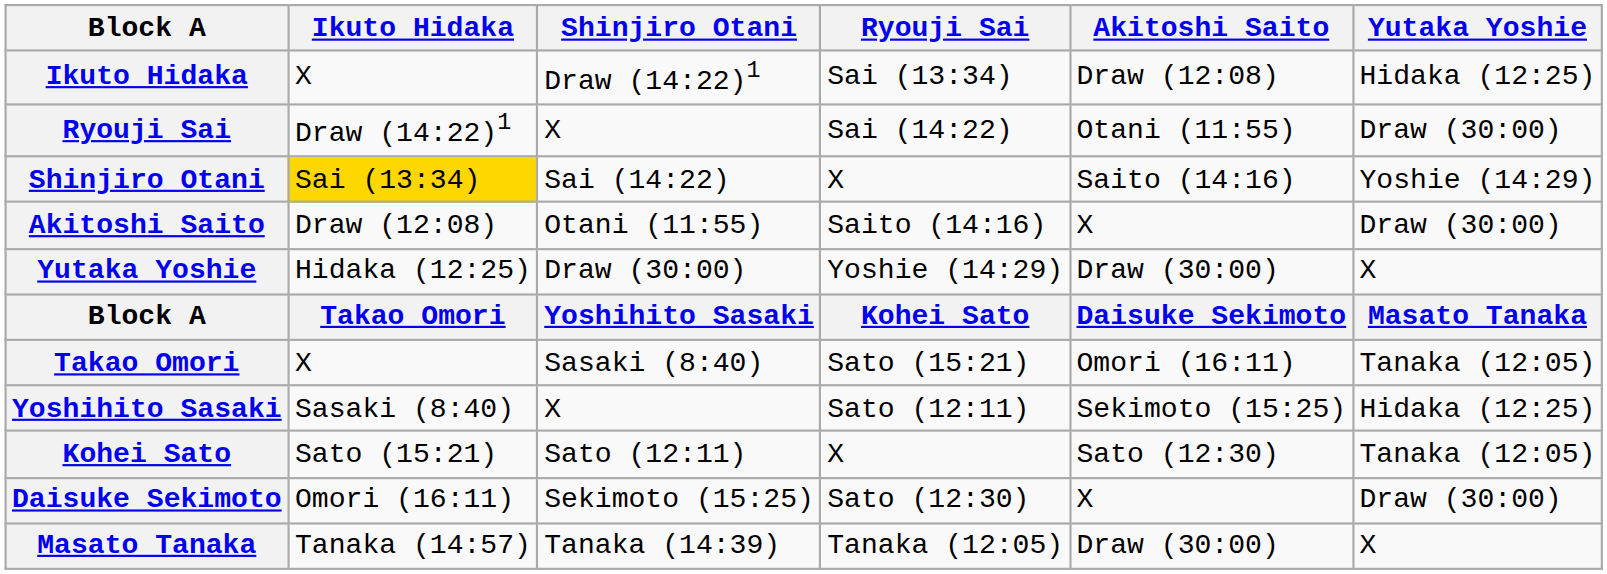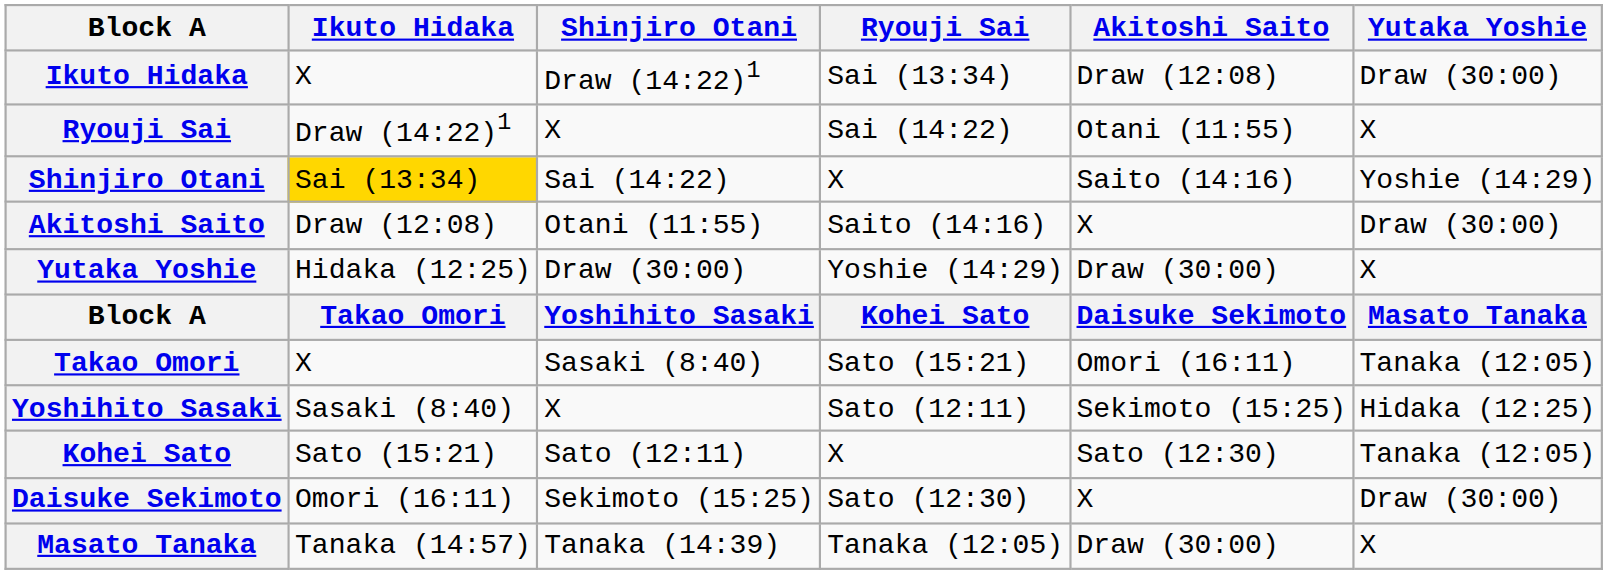(1477, 77) Hidaka (12:25) -> (1461, 77) Draw (30:00)
(1461, 130) Draw (30:00) -> (1368, 130) X
